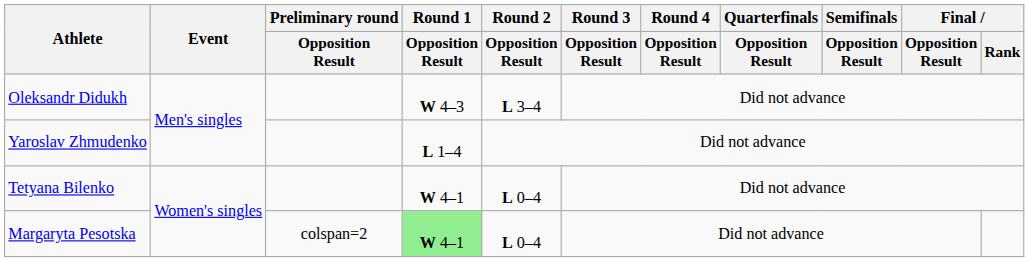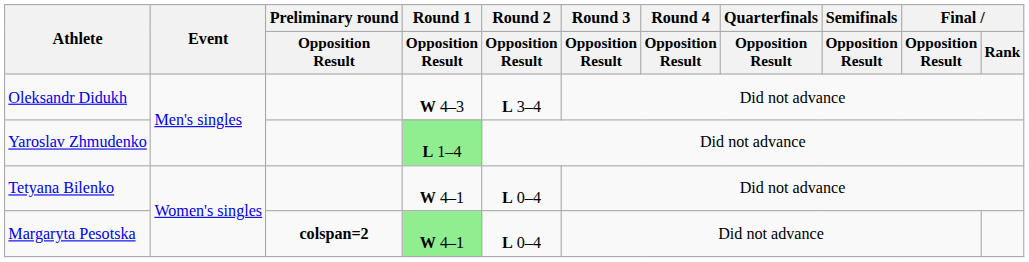(442, 152) no background -> (442, 152) lightgreen background
(334, 234) normal -> (334, 234) bold
